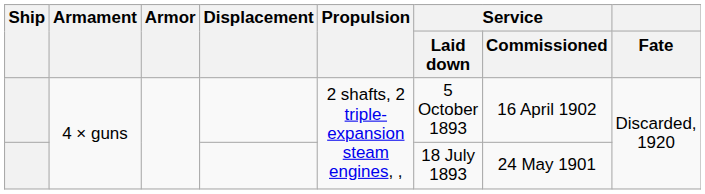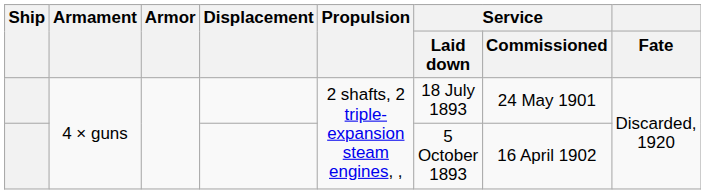(448, 109) 5 October 1893 -> (448, 100) 18 July 1893
(547, 109) 16 April 1902 -> (547, 100) 24 May 1901
(448, 165) 18 July 1893 -> (448, 155) 5 October 1893
(547, 165) 24 May 1901 -> (547, 155) 16 April 1902
